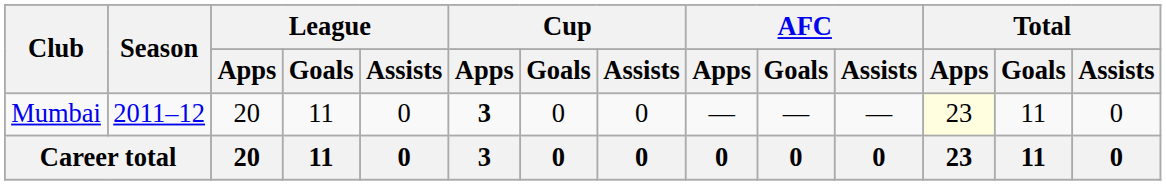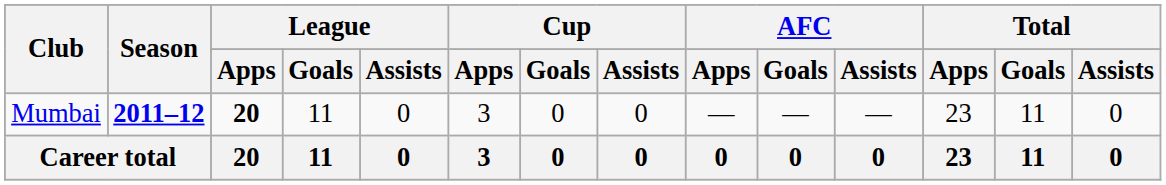(159, 114) normal -> (159, 114) bold
(247, 114) normal -> (246, 114) bold
(484, 114) bold -> (484, 114) normal
(959, 114) lightyellow background -> (959, 114) no background
